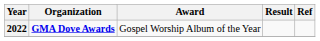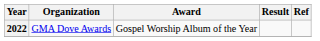(73, 28) bold -> (71, 28) normal
